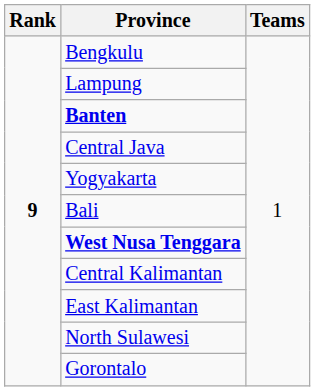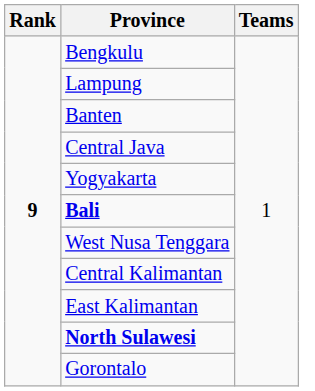(96, 115) bold -> (93, 115) normal
(82, 210) normal -> (82, 210) bold
(153, 242) bold -> (147, 242) normal
(127, 337) normal -> (130, 337) bold
